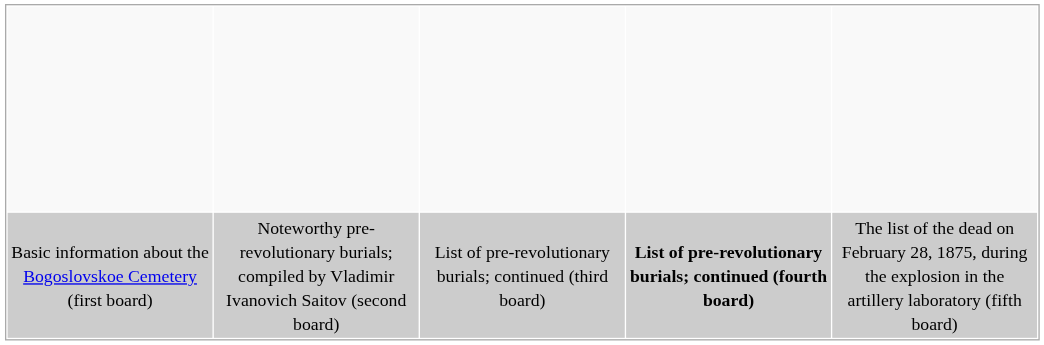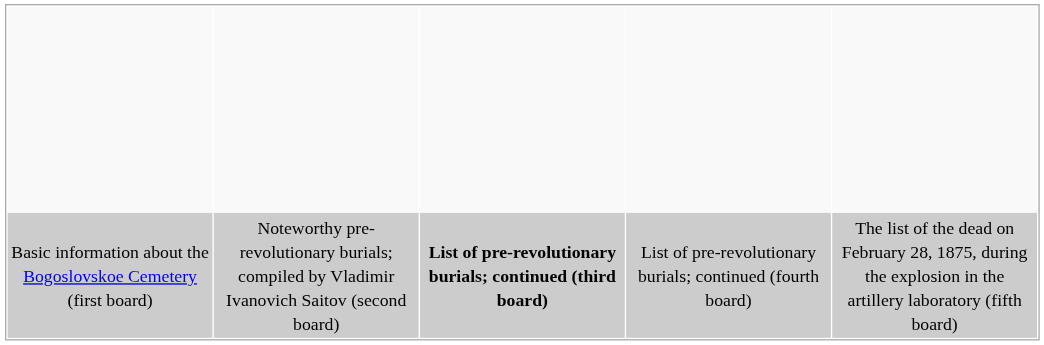(522, 276) normal -> (522, 275) bold
(728, 275) bold -> (729, 276) normal
